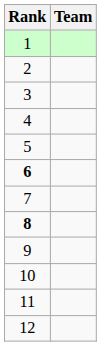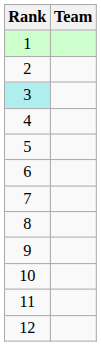(27, 95) no background -> (27, 95) paleturquoise background
(27, 172) bold -> (27, 172) normal
(27, 224) bold -> (27, 224) normal
